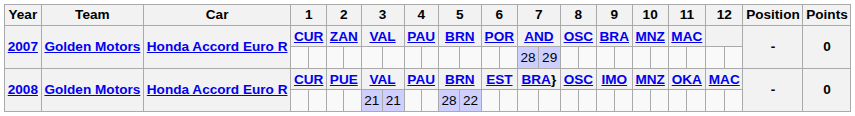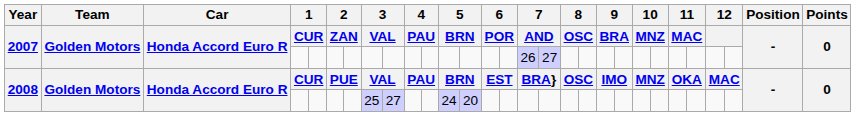(528, 58) 28 -> (528, 58) 26
(550, 58) 29 -> (550, 58) 27
(372, 101) 21 -> (372, 101) 25
(393, 101) 21 -> (393, 101) 27
(449, 101) 28 -> (449, 101) 24
(471, 101) 22 -> (471, 101) 20
